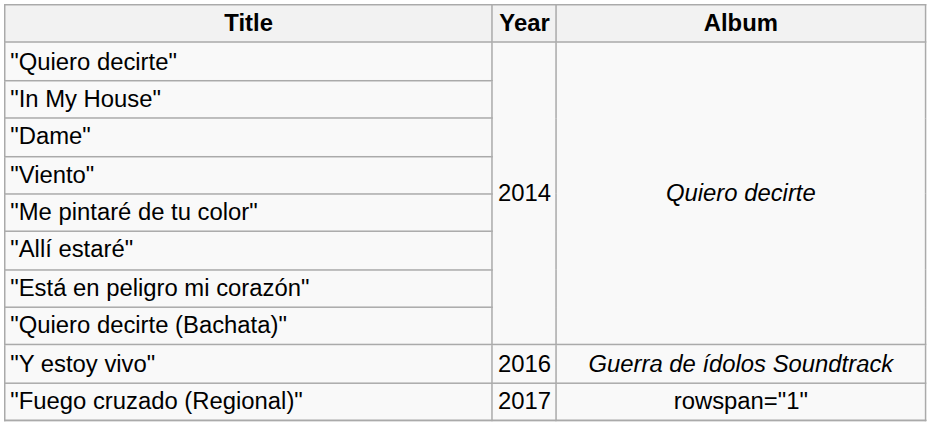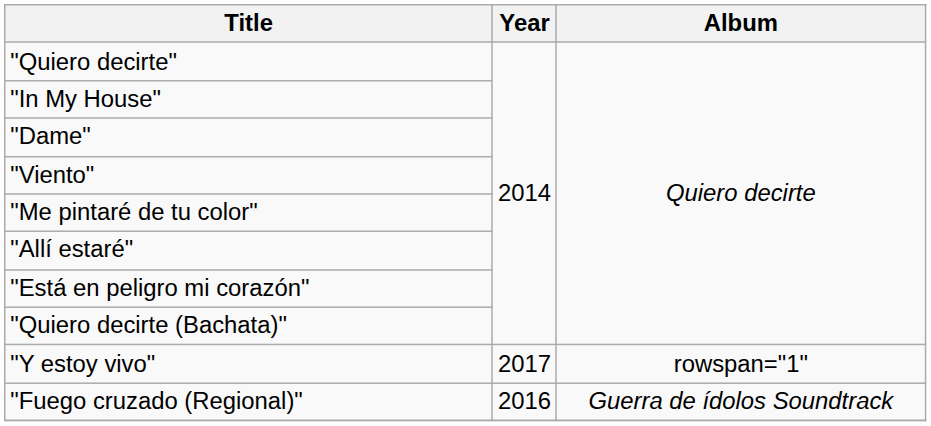(525, 363) 2016 -> (525, 363) 2017
(741, 363) Guerra de ídolos Soundtrack -> (741, 363) rowspan="1"
(525, 401) 2017 -> (525, 401) 2016
(741, 401) rowspan="1" -> (741, 401) Guerra de ídolos Soundtrack
